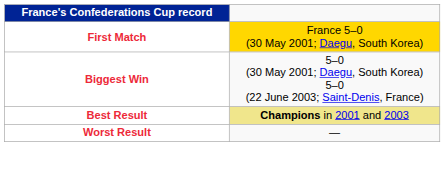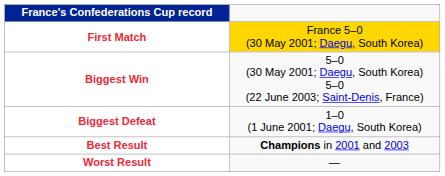+ row: (117, 121)
(335, 115) khaki background -> (335, 145) no background
